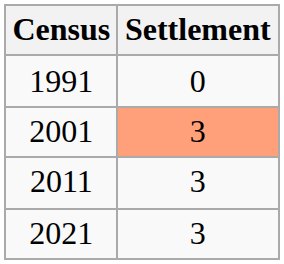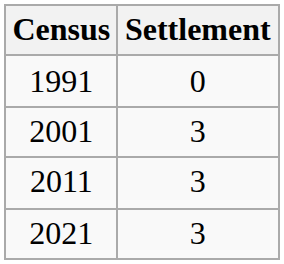(198, 131) lightsalmon background -> (198, 131) no background
